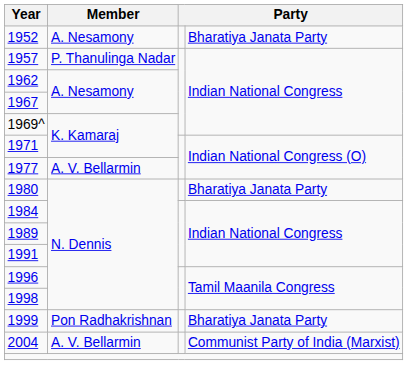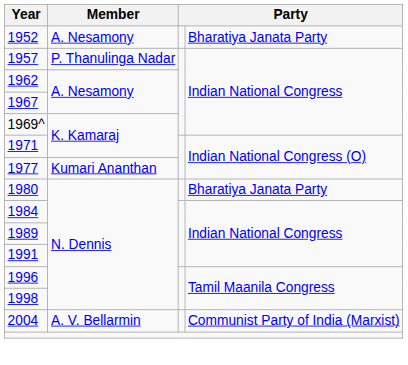(96, 168) A. V. Bellarmin -> (104, 168) Kumari Ananthan
- row: (23, 320)
